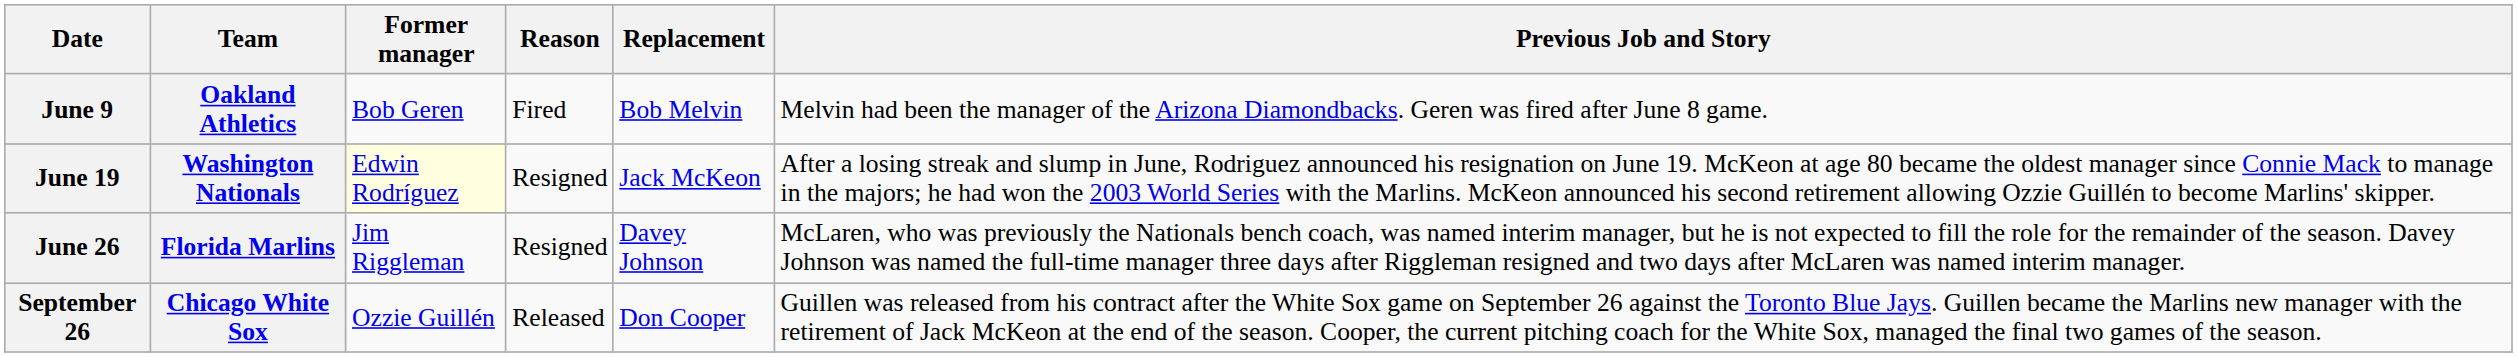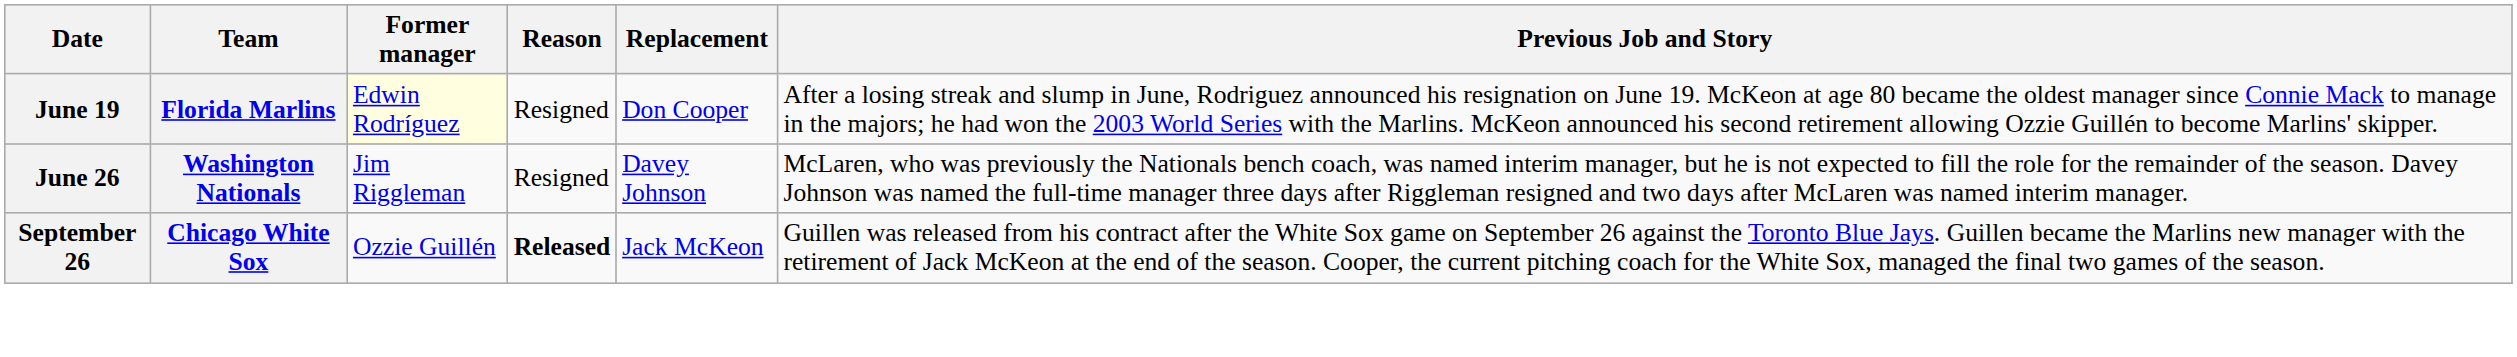- row: (77, 108)
(248, 178) Washington Nationals -> (248, 108) Florida Marlins
(690, 178) Jack McKeon -> (685, 108) Don Cooper
(248, 247) Florida Marlins -> (248, 178) Washington Nationals
(558, 316) normal -> (562, 247) bold
(682, 316) Don Cooper -> (693, 247) Jack McKeon
